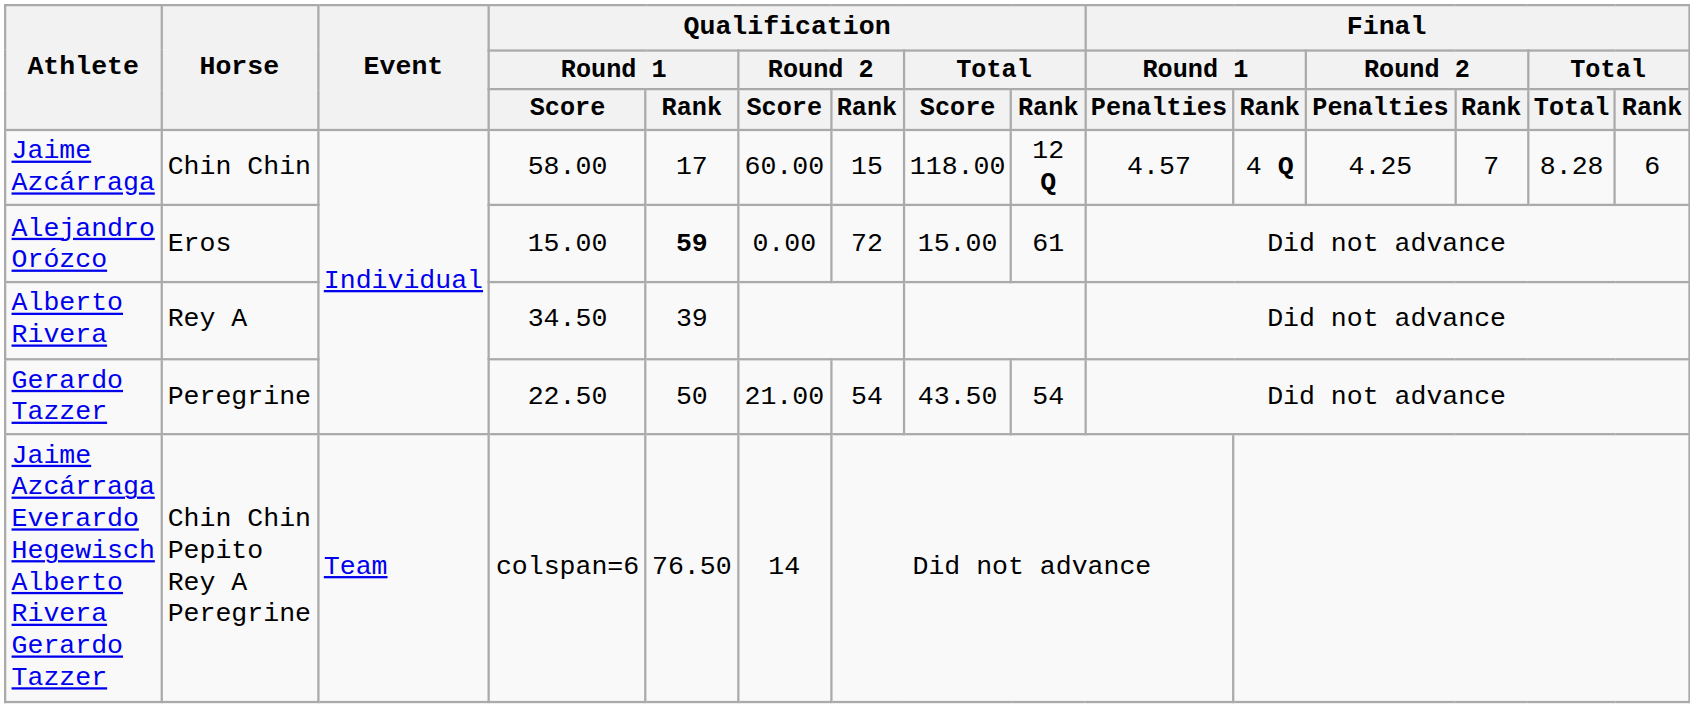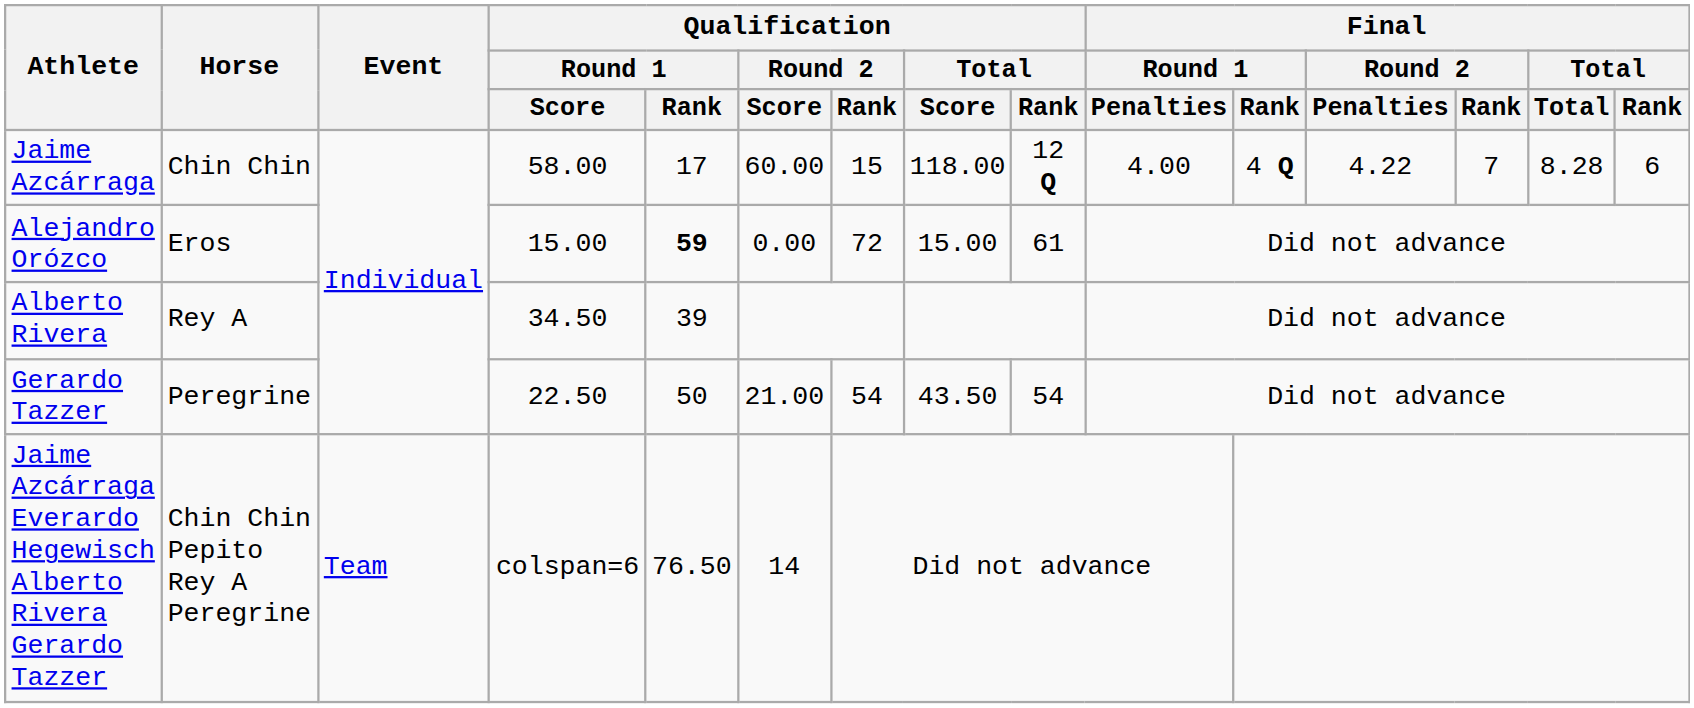(1159, 167) 4.57 -> (1159, 167) 4.00
(1380, 167) 4.25 -> (1380, 167) 4.22
